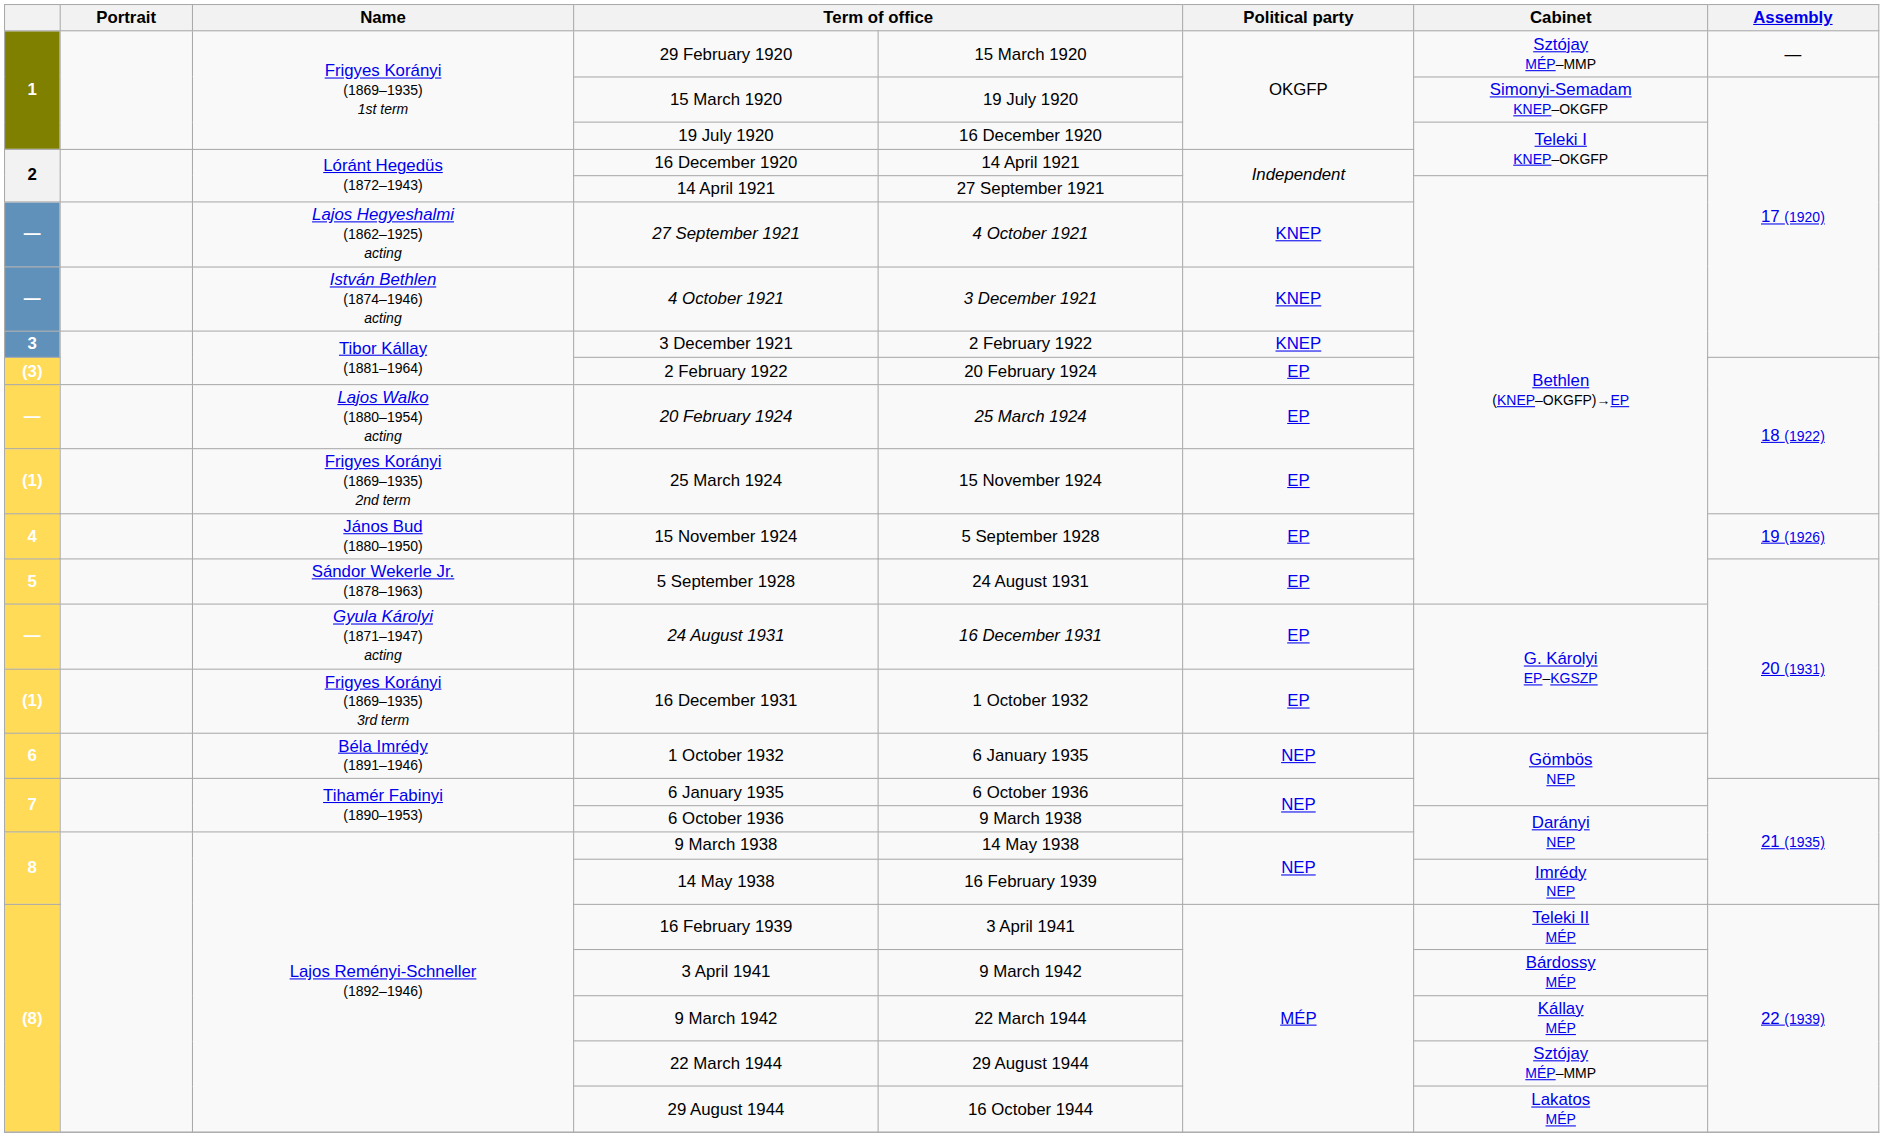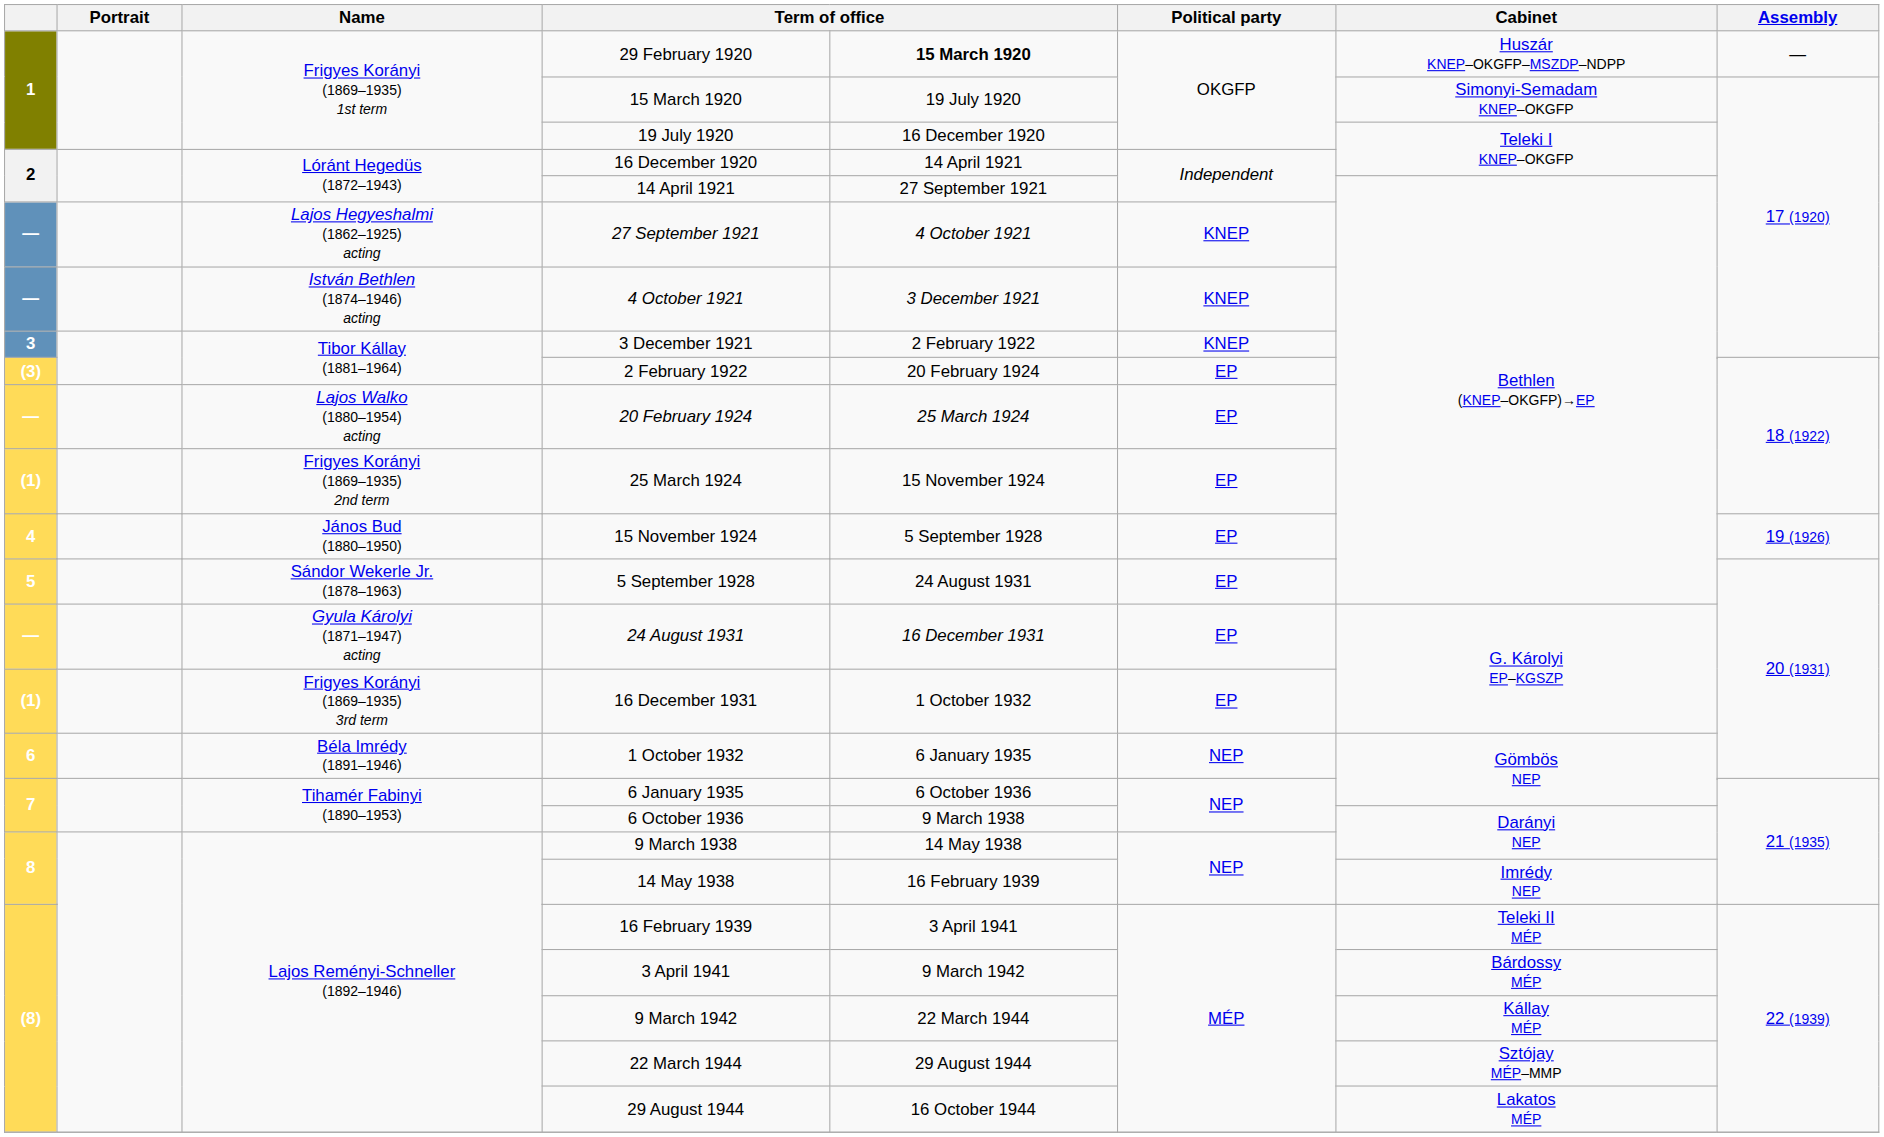(1031, 53) normal -> (973, 53) bold
(1561, 53) Sztójay MÉP–MMP -> (1526, 53) Huszár KNEP–OKGFP–MSZDP–NDPP
